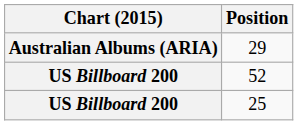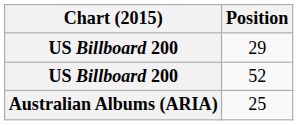(113, 47) Australian Albums (ARIA) -> (113, 47) US Billboard 200
(113, 104) US Billboard 200 -> (113, 104) Australian Albums (ARIA)
